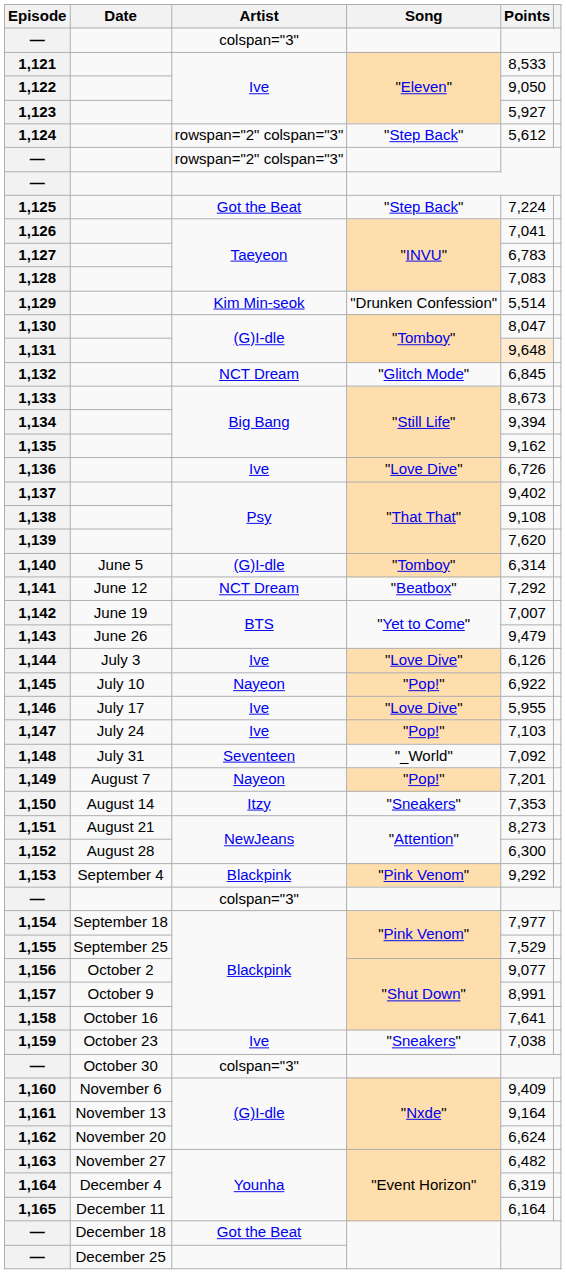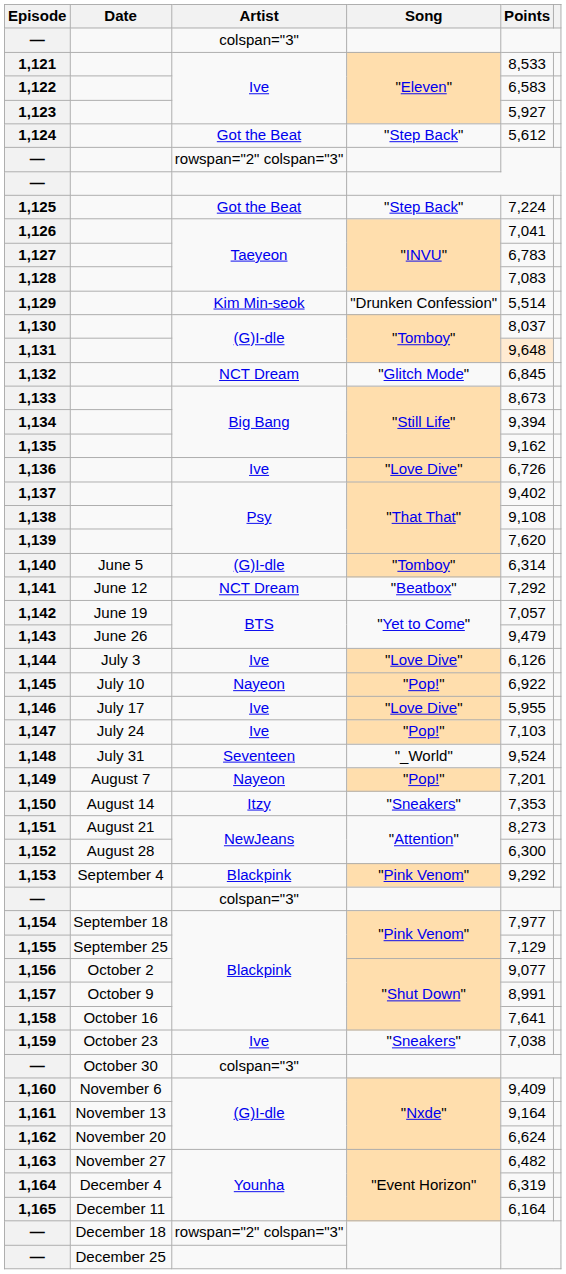(527, 87) 9,050 -> (527, 87) 6,583
(259, 135) rowspan="2" colspan="3" -> (259, 135) Got the Beat
(527, 326) 8,047 -> (527, 326) 8,037
(527, 612) 7,007 -> (527, 612) 7,057
(527, 755) 7,092 -> (527, 755) 9,524
(527, 946) 7,529 -> (527, 946) 7,129
(259, 1232) Got the Beat -> (259, 1232) rowspan="2" colspan="3"
